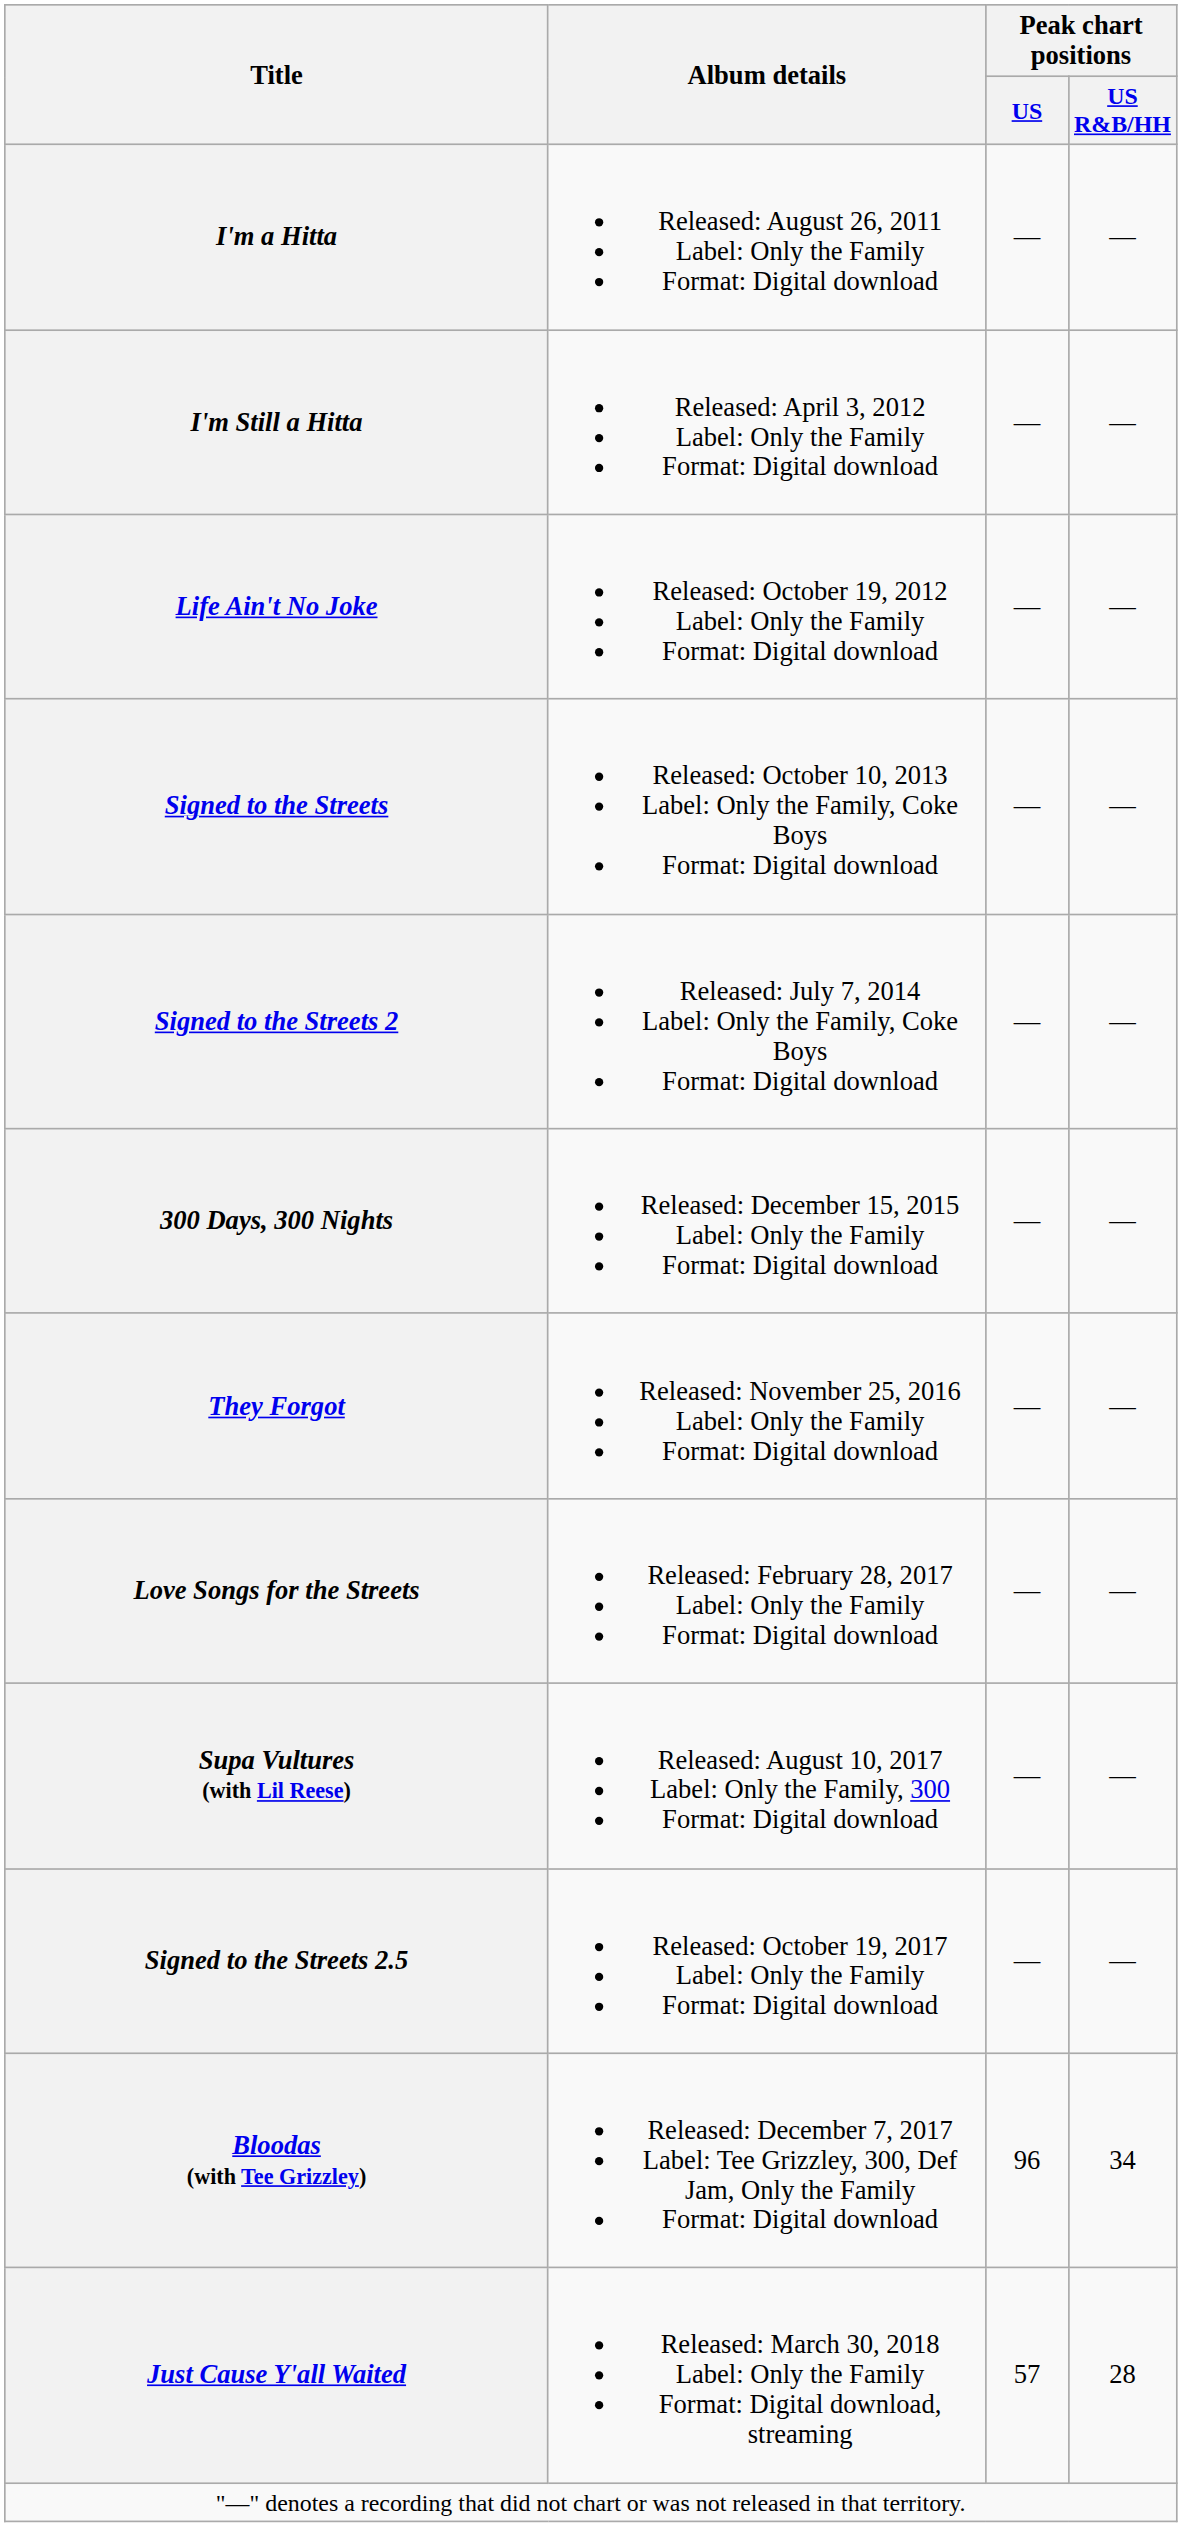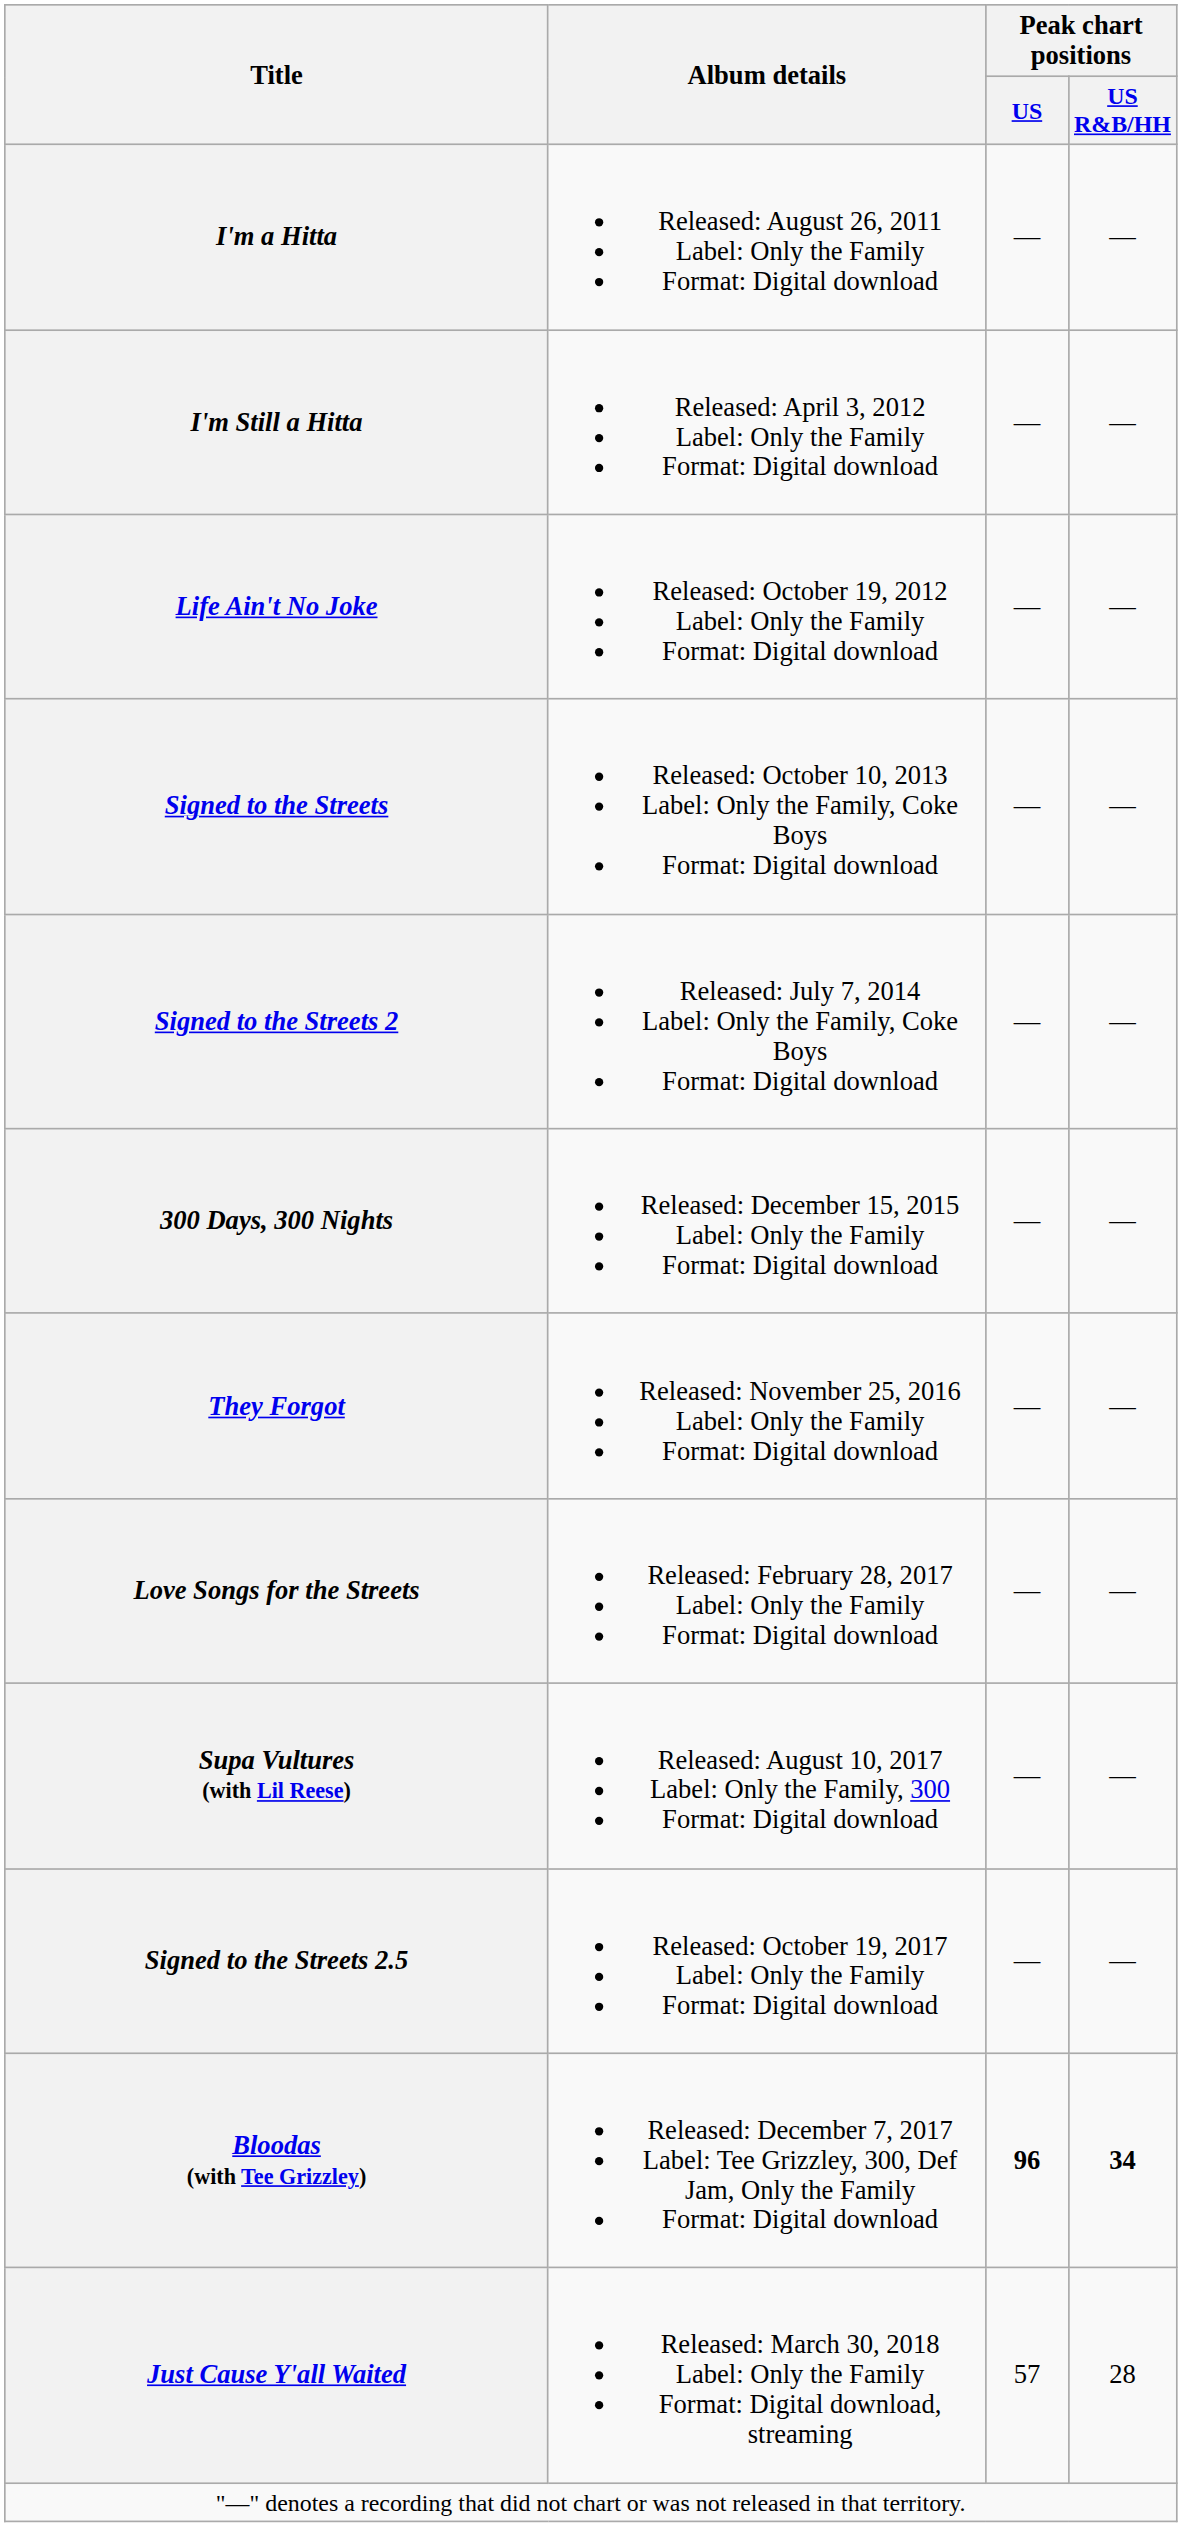(1027, 2160) normal -> (1027, 2160) bold
(1122, 2160) normal -> (1122, 2160) bold
